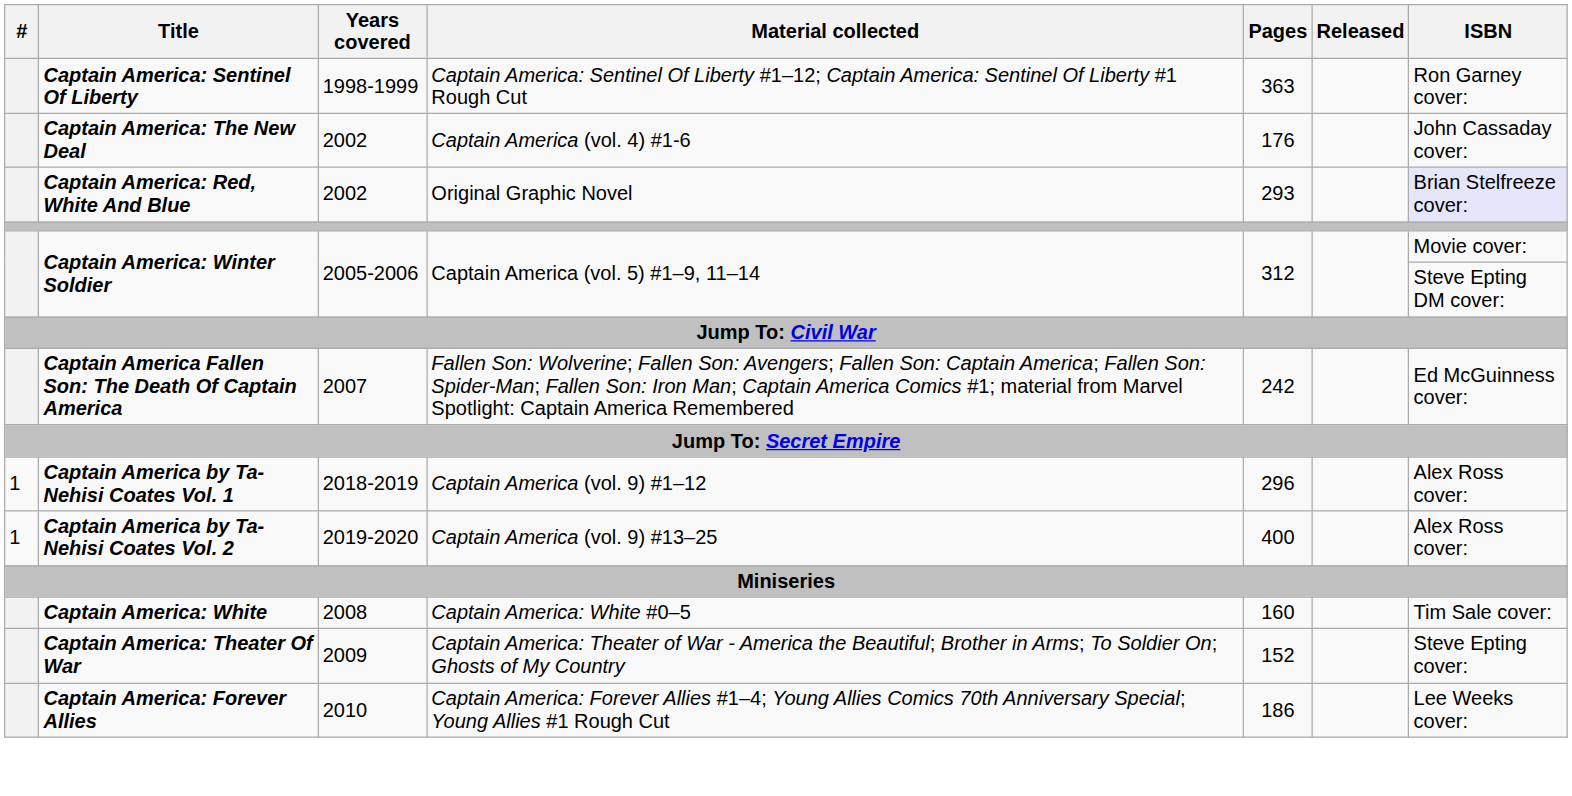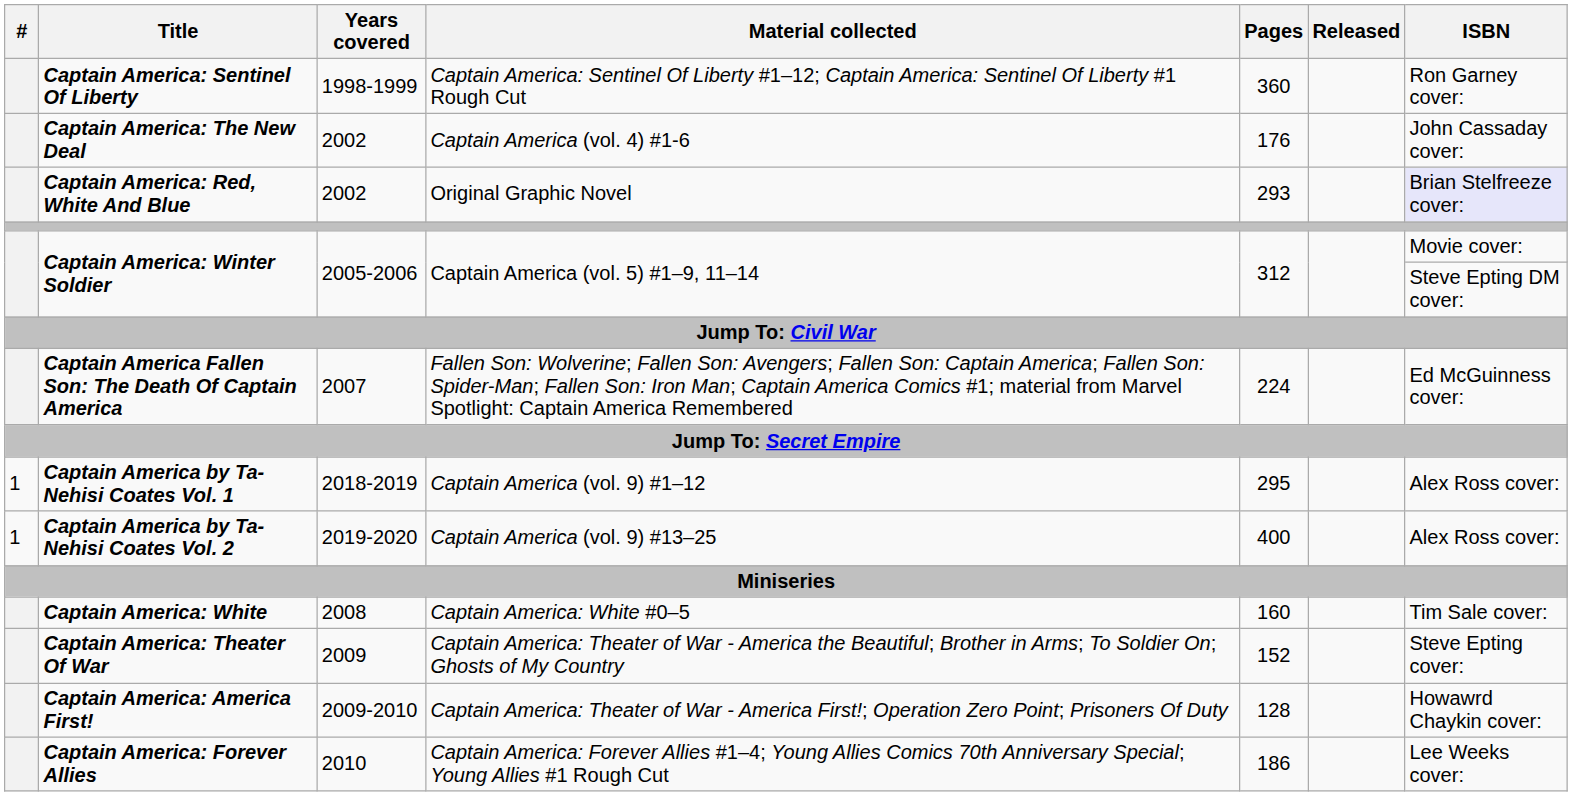(1278, 85) 363 -> (1274, 85) 360
(1278, 386) 242 -> (1274, 386) 224
(1278, 483) 296 -> (1274, 483) 295
+ row: (167, 709)
